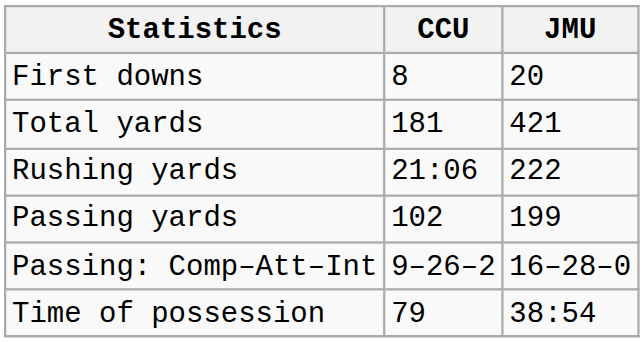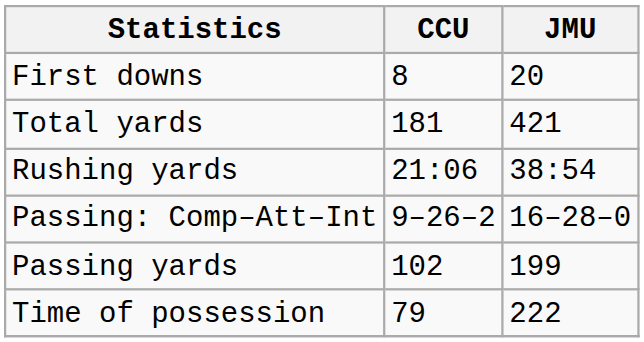(535, 171) 222 -> (553, 171) 38:54
rows swapped: (125, 219) <-> (195, 266)
(553, 313) 38:54 -> (535, 313) 222
